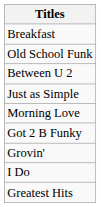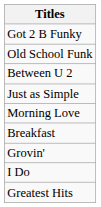(31, 34) Breakfast -> (45, 34) Got 2 B Funky
(45, 133) Got 2 B Funky -> (31, 133) Breakfast
